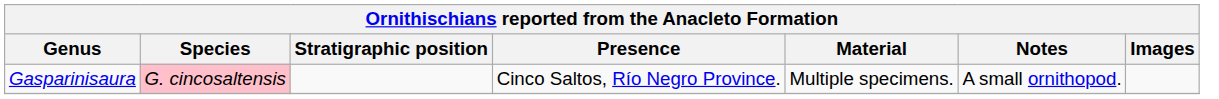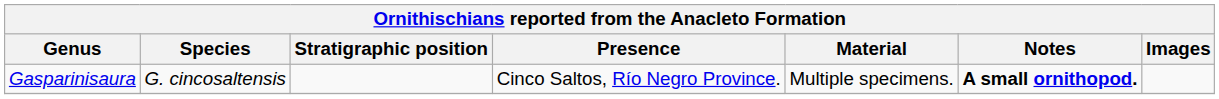(215, 78) pink background -> (215, 78) no background
(1042, 78) normal -> (1050, 78) bold
